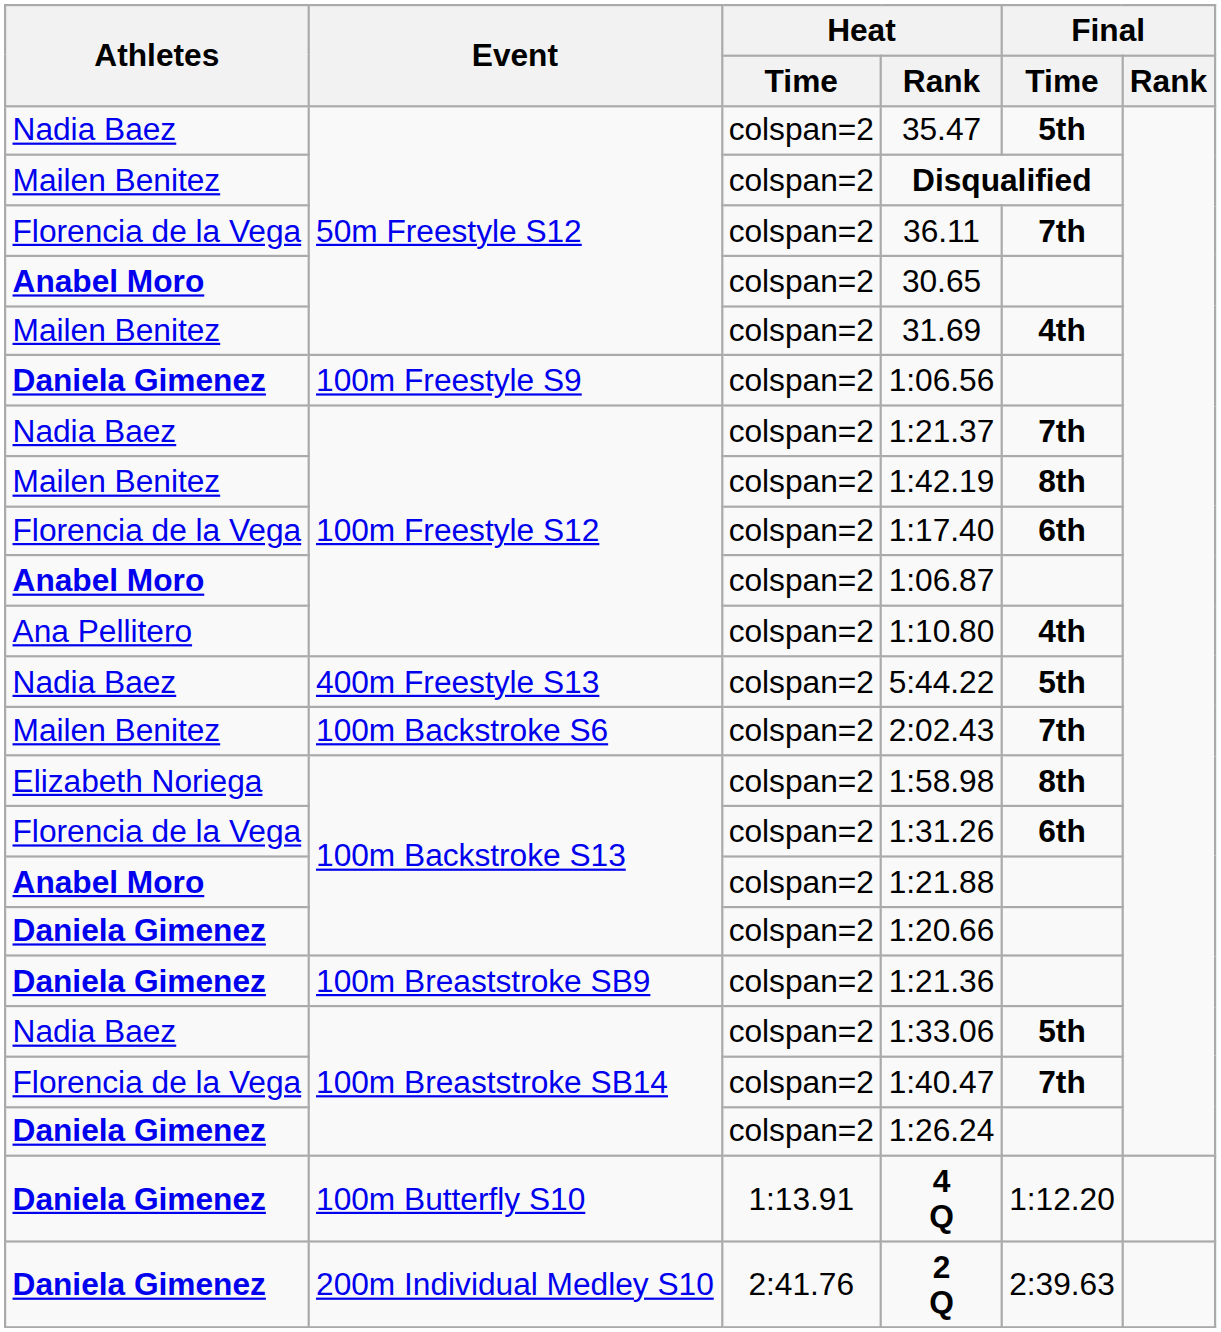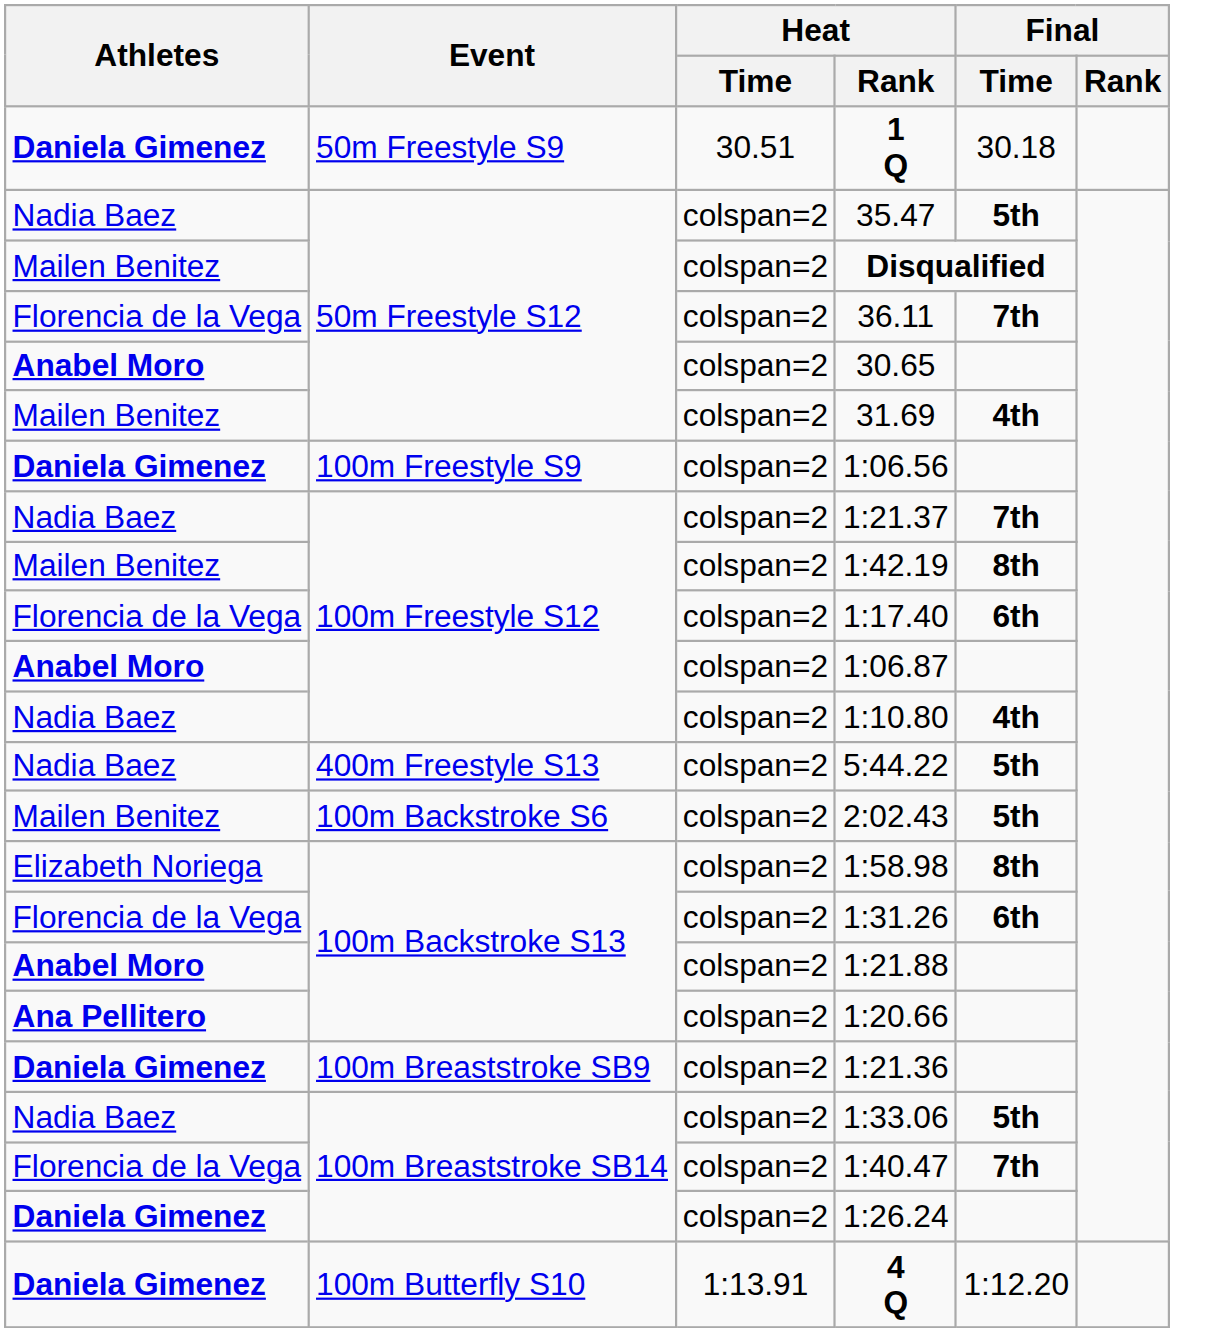+ row: (896, 148)
(102, 631) Ana Pellitero -> (94, 716) Nadia Baez
(1062, 731) 7th -> (1016, 816) 5th
(139, 931) Daniela Gimenez -> (109, 1017) Ana Pellitero
- row: (942, 1285)
